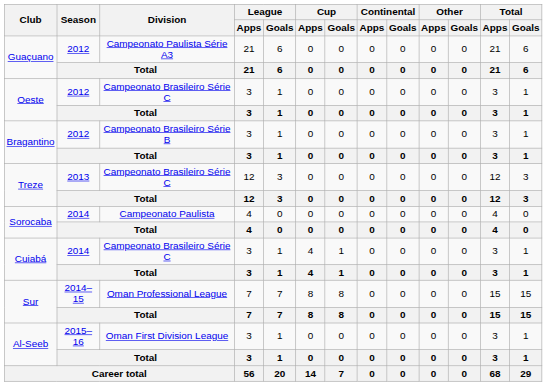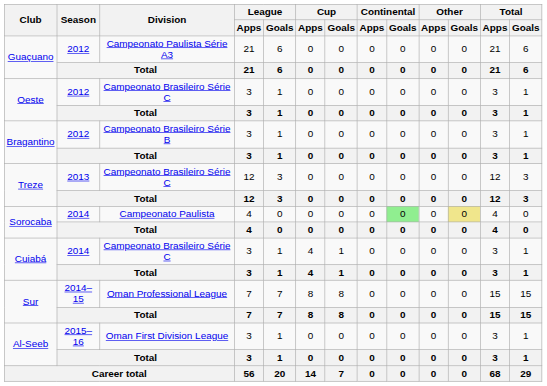(403, 214) no background -> (403, 214) lightgreen background
(464, 214) no background -> (464, 214) khaki background
